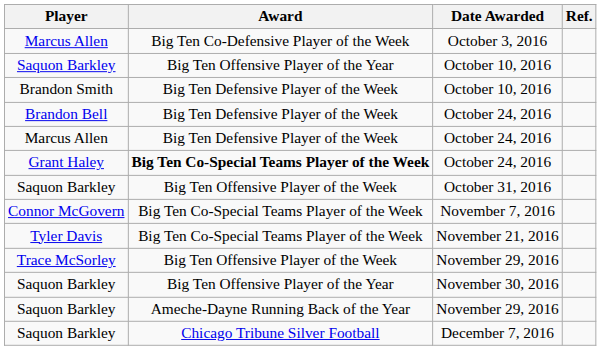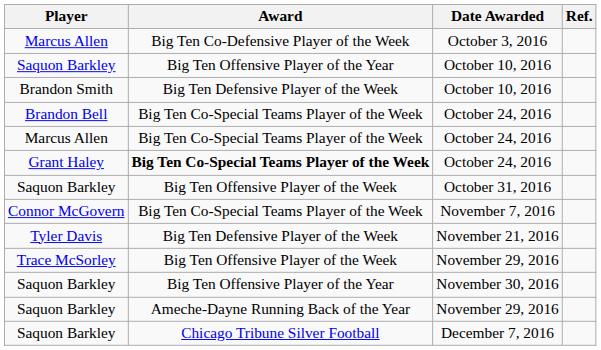(280, 114) Big Ten Defensive Player of the Week -> (280, 114) Big Ten Co-Special Teams Player of the Week
(280, 138) Big Ten Defensive Player of the Week -> (280, 138) Big Ten Co-Special Teams Player of the Week
(280, 235) Big Ten Co-Special Teams Player of the Week -> (280, 235) Big Ten Defensive Player of the Week
